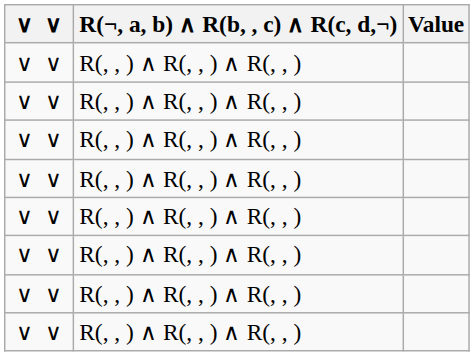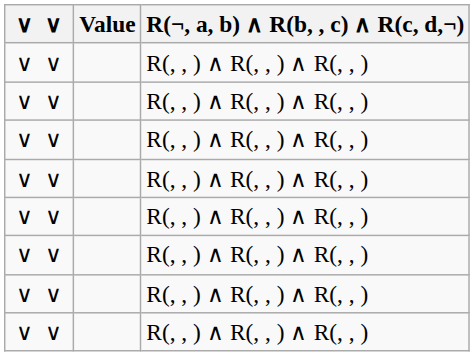columns swapped: (238, 24) <-> (436, 23)
